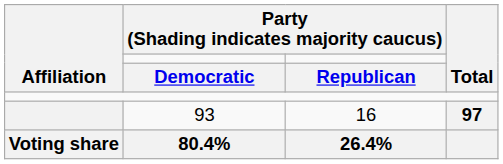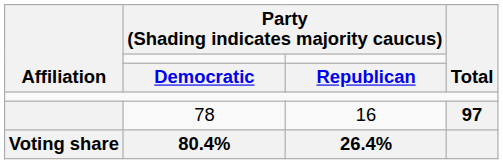(204, 115) 93 -> (204, 115) 78
